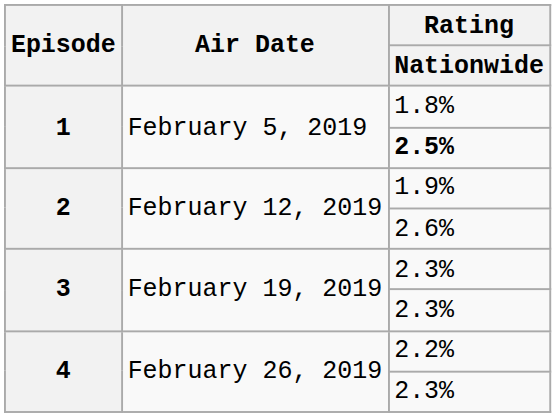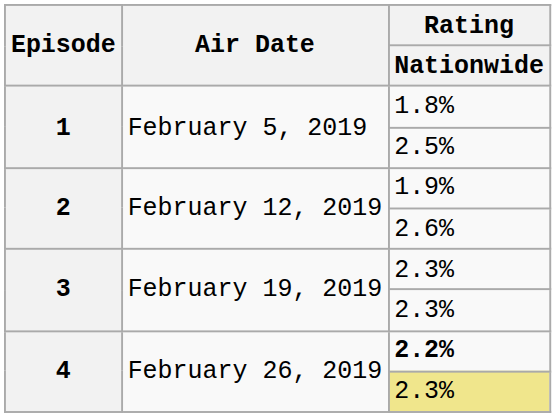(424, 147) bold -> (424, 147) normal
(424, 351) normal -> (424, 351) bold
(424, 391) no background -> (424, 391) khaki background
